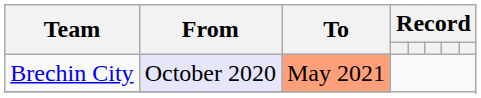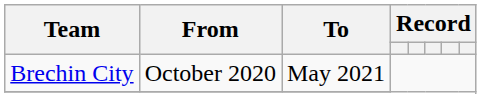(210, 72) lavender background -> (210, 72) no background
(336, 72) lightsalmon background -> (336, 72) no background
